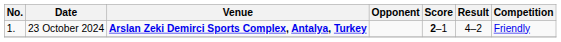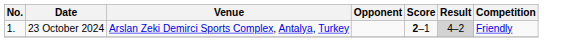(238, 28) bold -> (229, 28) normal
(473, 28) no background -> (456, 28) lightgrey background
